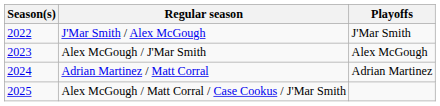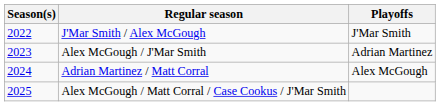(390, 52) Alex McGough -> (392, 52) Adrian Martinez
(392, 71) Adrian Martinez -> (390, 71) Alex McGough
